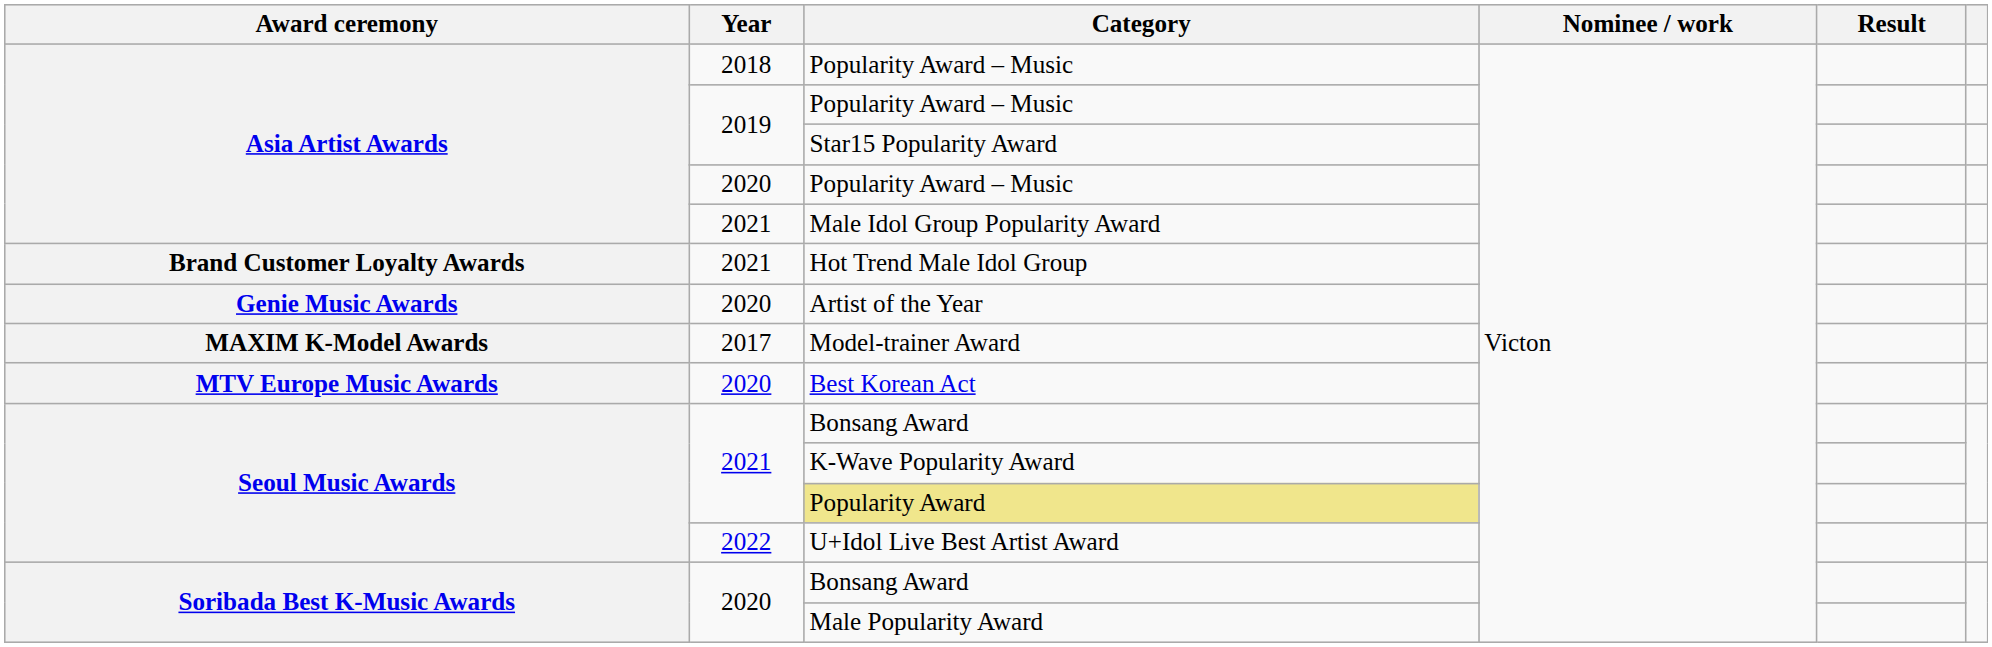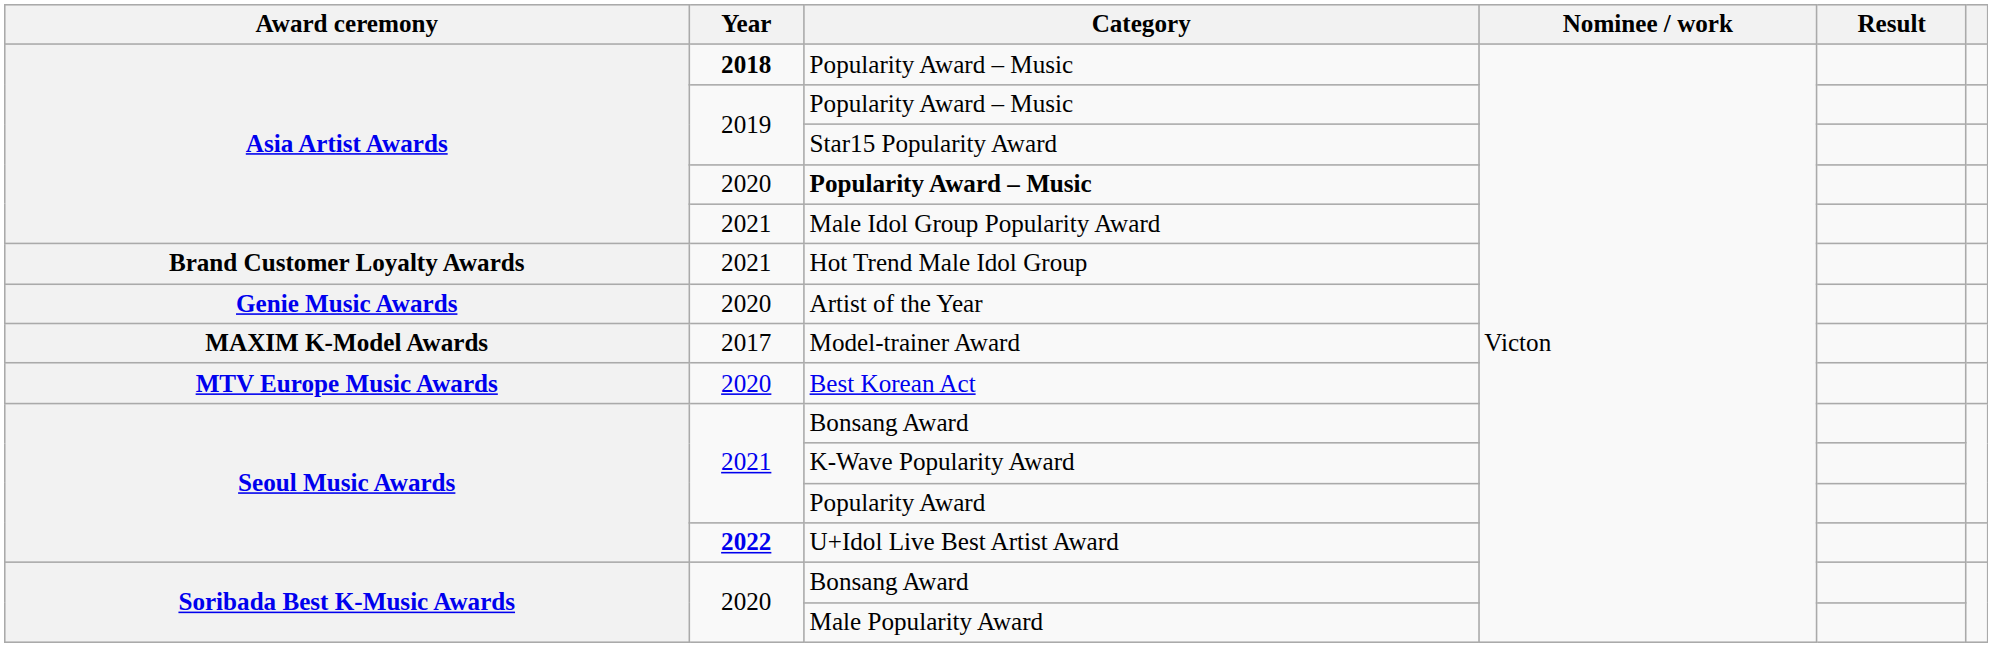(746, 64) normal -> (746, 64) bold
(941, 183) normal -> (951, 183) bold
(897, 502) khaki background -> (897, 502) no background
(746, 542) normal -> (746, 542) bold
